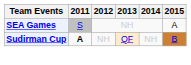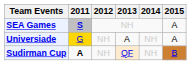(80, 26) normal -> (80, 26) bold
+ row: (31, 39)
